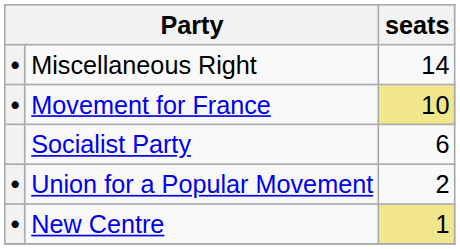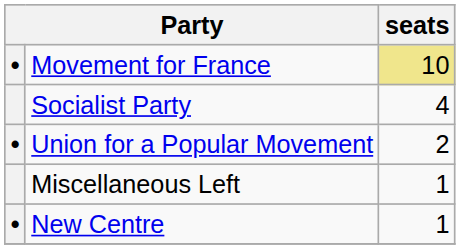- row: (144, 65)
(442, 145) 6 -> (442, 105) 4
+ row: (136, 185)
(442, 225) khaki background -> (442, 225) no background
